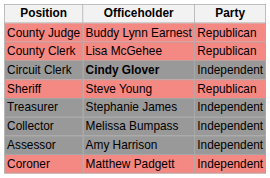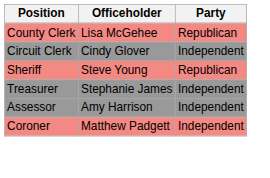- row: (44, 32)
(122, 70) bold -> (115, 51) normal
- row: (30, 126)
